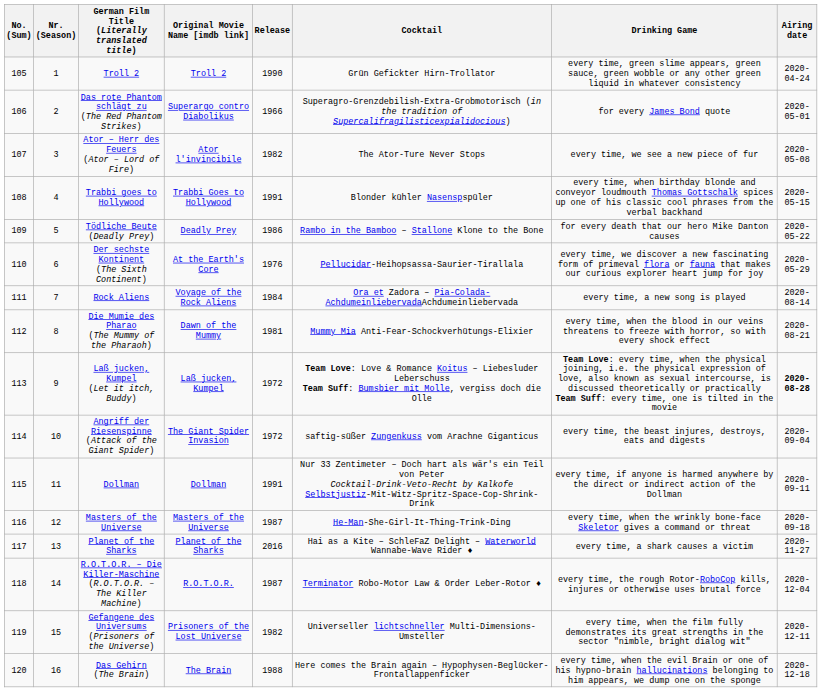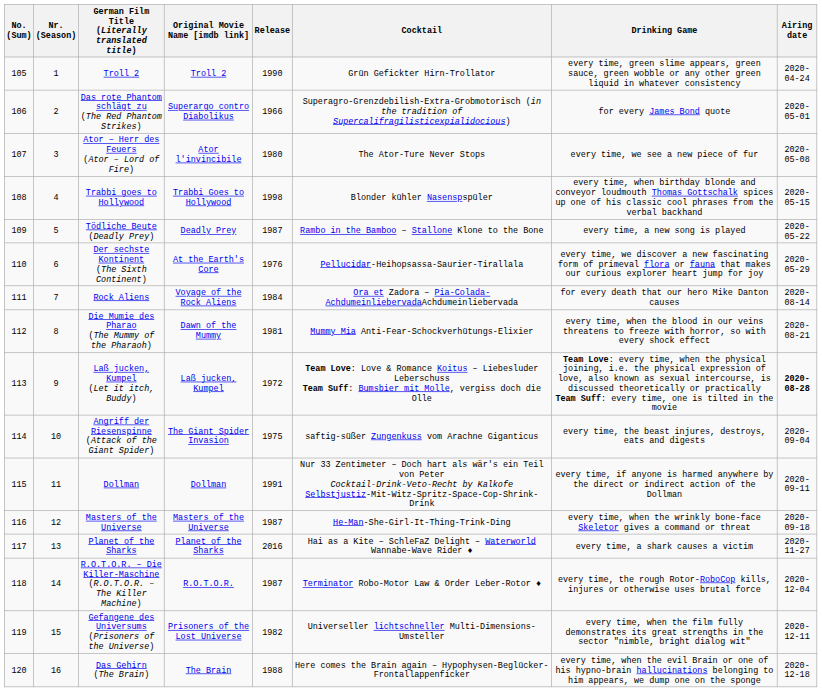(272, 155) 1982 -> (272, 155) 1980
(272, 198) 1991 -> (272, 198) 1998
(272, 231) 1986 -> (272, 231) 1987
(664, 231) for every death that our hero Mike Danton causes -> (664, 231) every time, a new song is played
(664, 298) every time, a new song is played -> (664, 298) for every death that our hero Mike Danton causes
(272, 437) 1972 -> (272, 437) 1975
